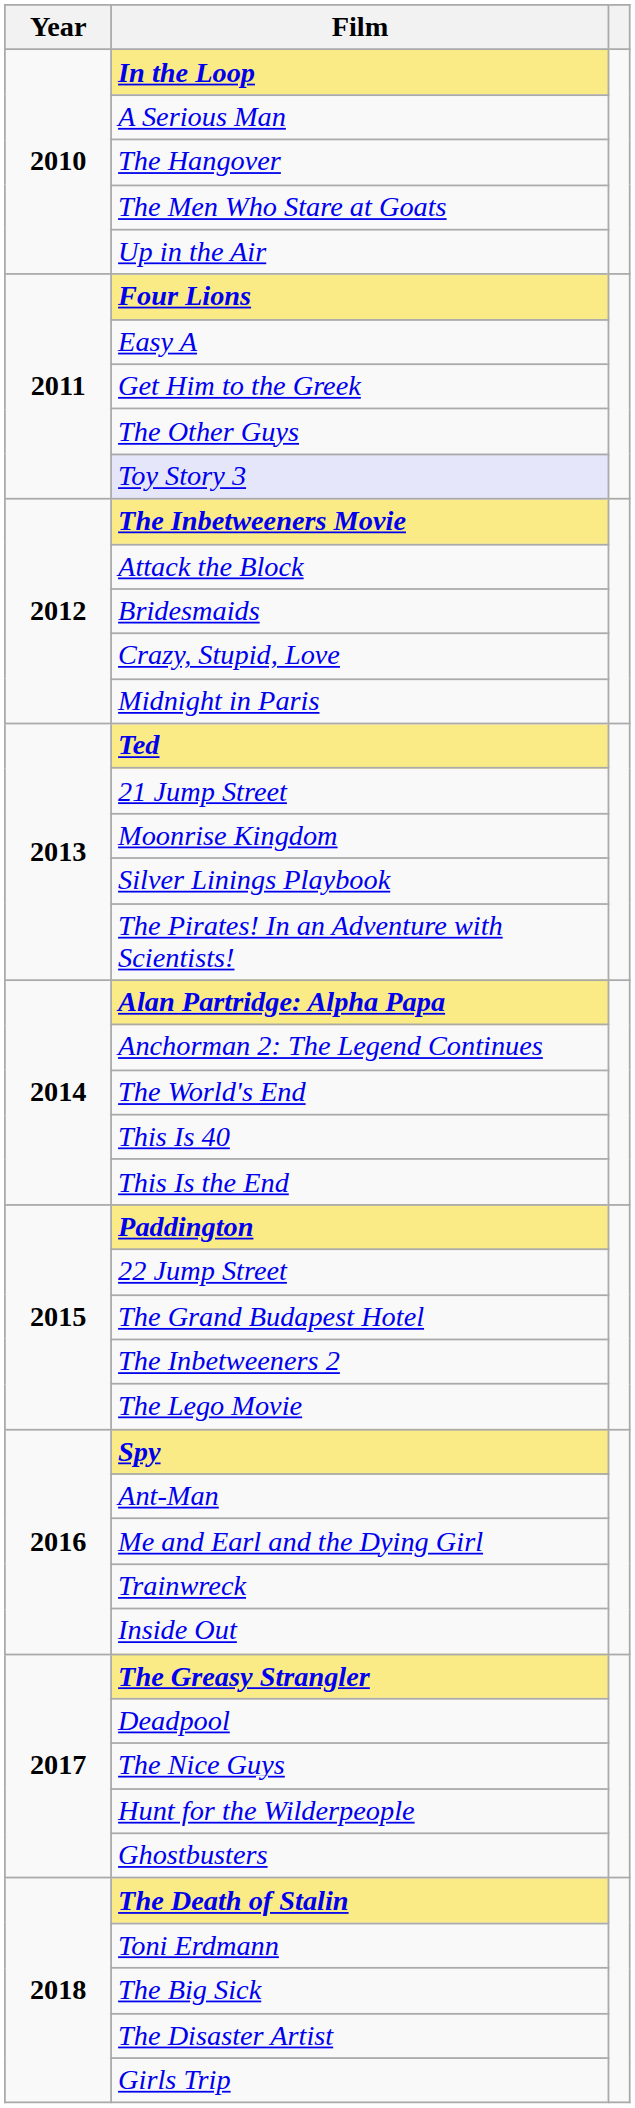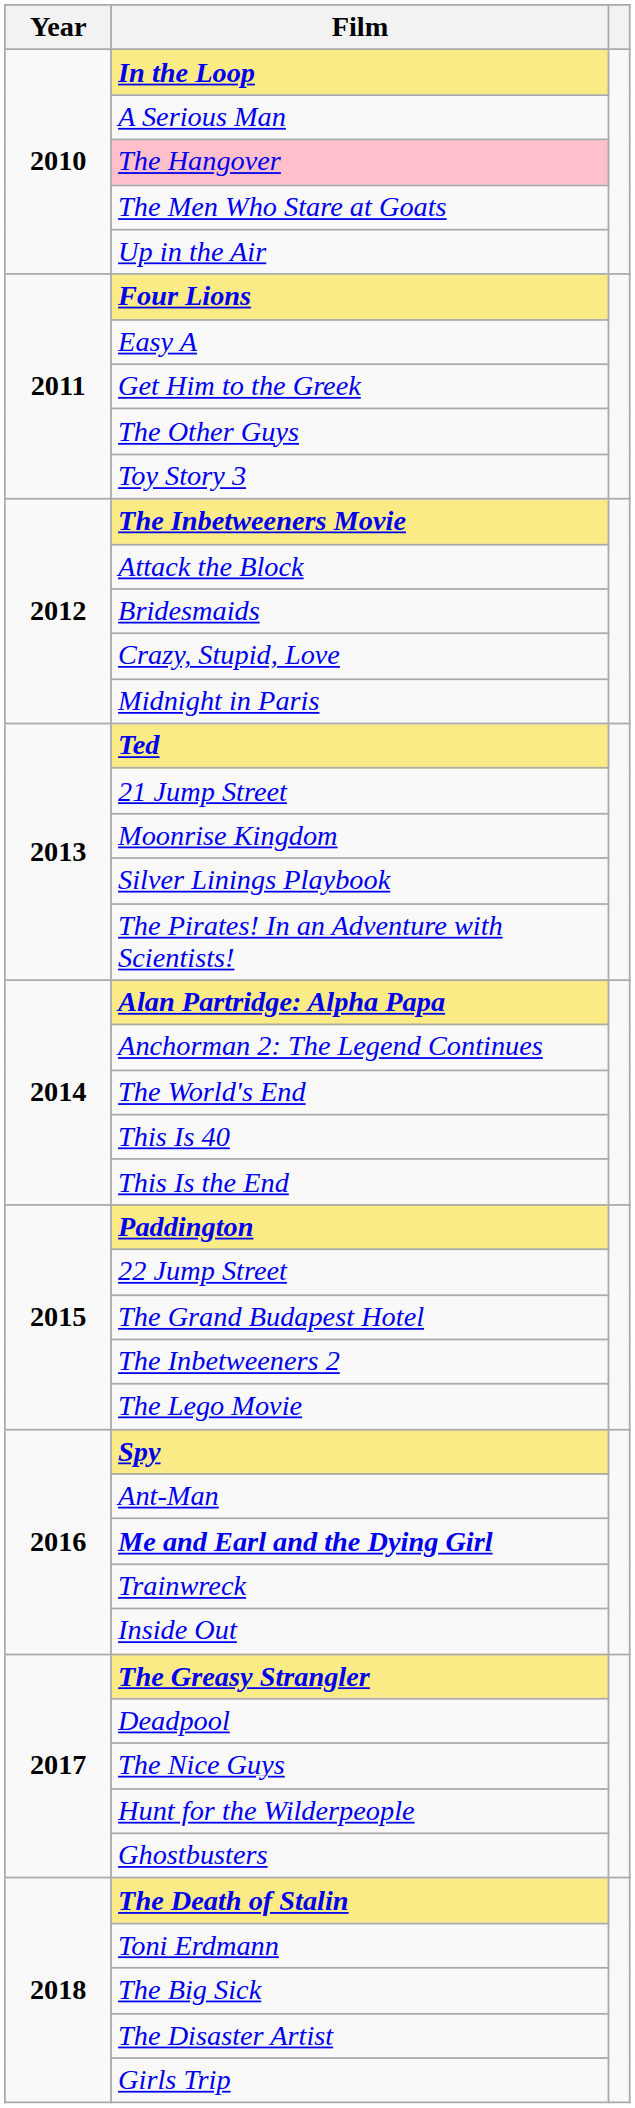(199, 161) no background -> (199, 161) pink background
(182, 476) lavender background -> (182, 476) no background
(301, 1540) normal -> (305, 1540) bold
